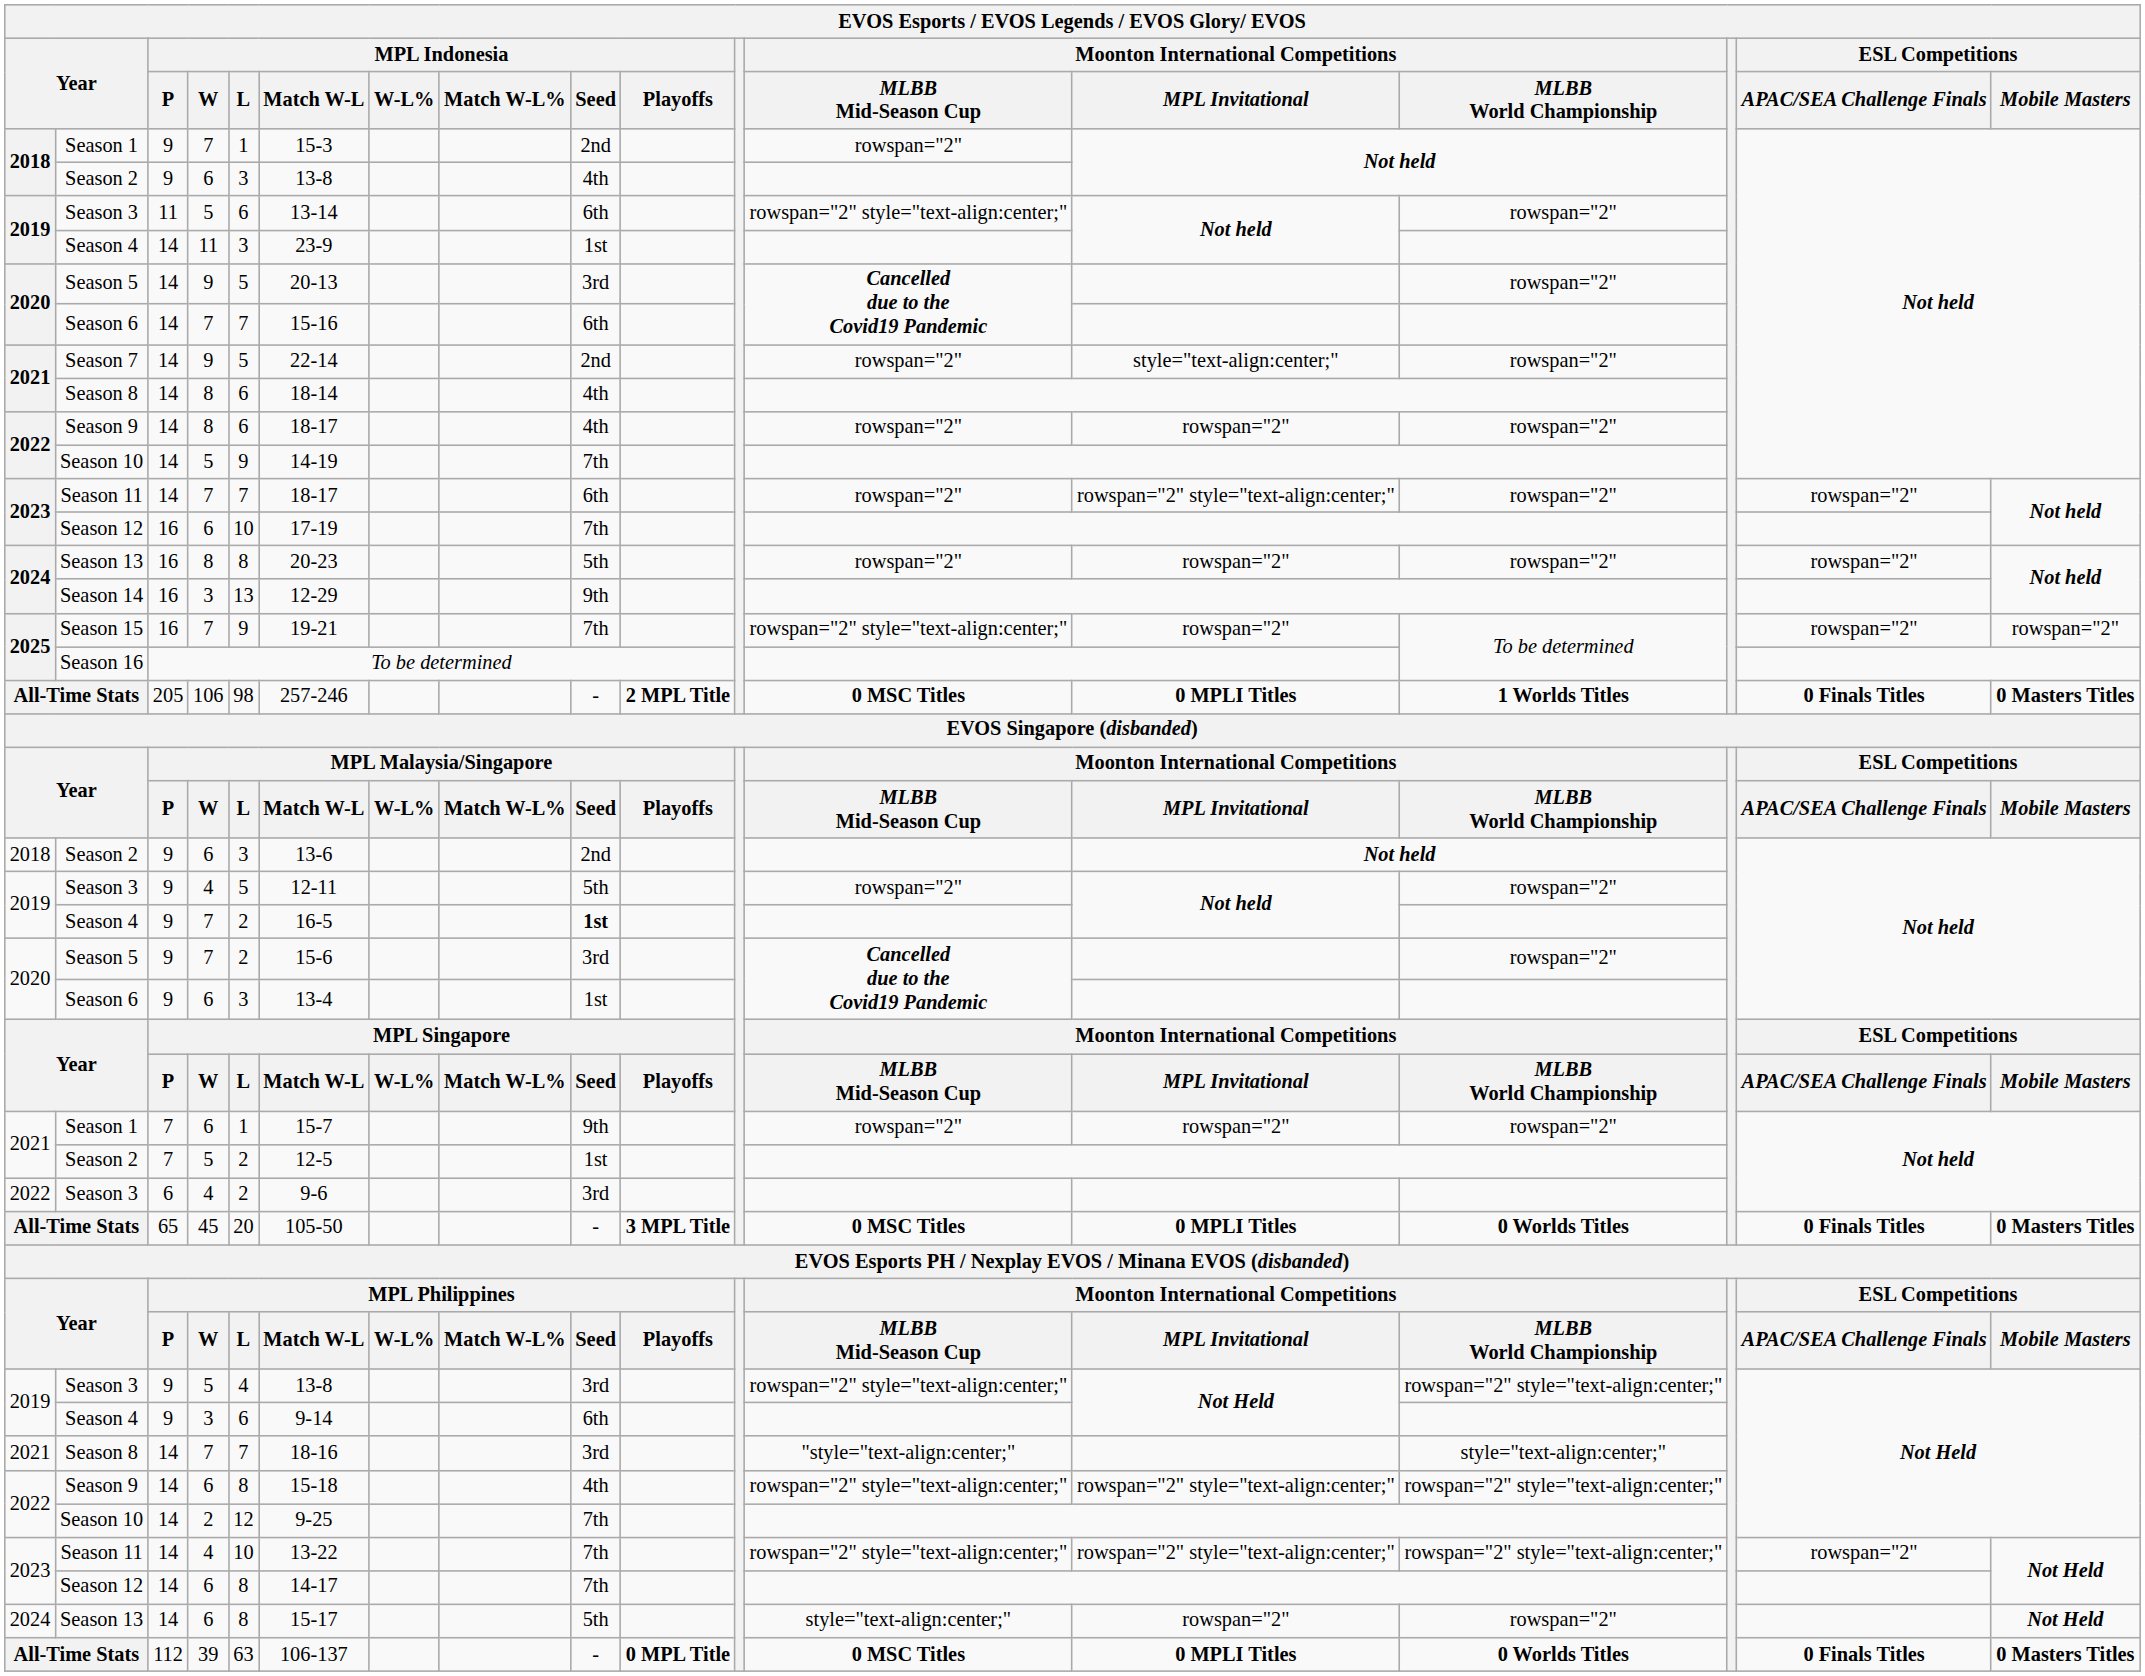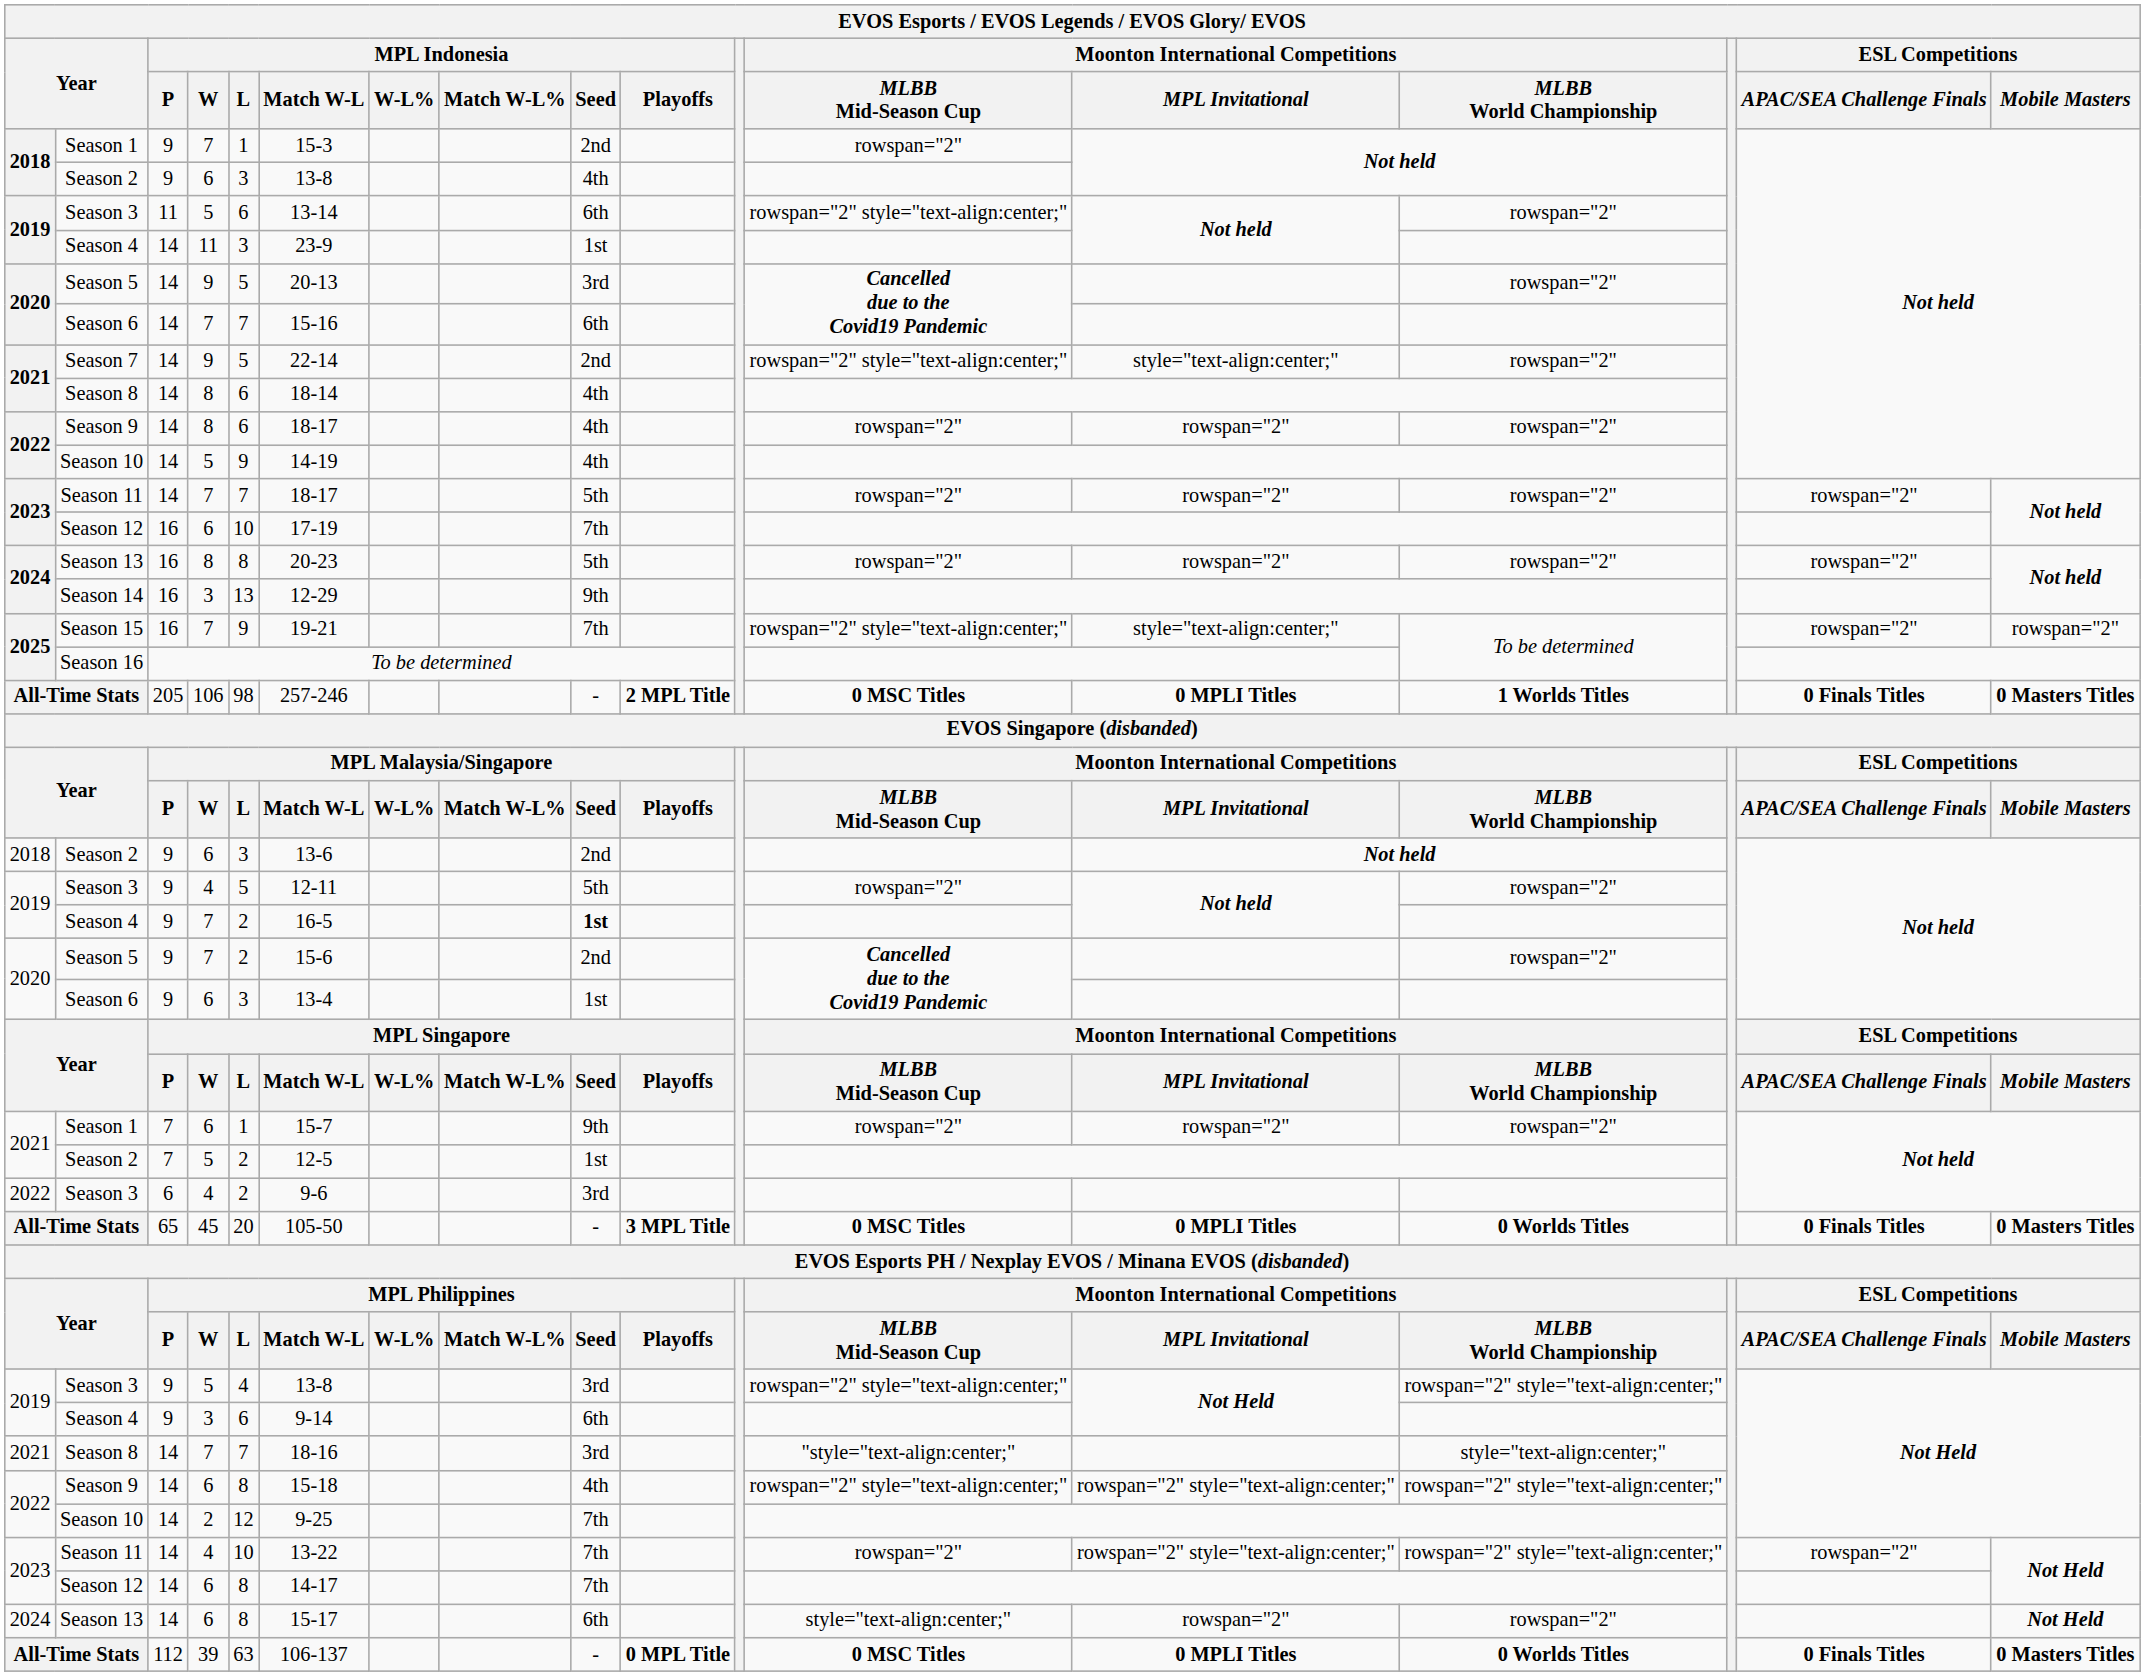(908, 360) rowspan="2" -> (908, 360) rowspan="2" style="text-align:center;"
(596, 461) 7th -> (596, 461) 4th
(596, 495) 6th -> (596, 495) 5th
(1236, 495) rowspan="2" style="text-align:center;" -> (1236, 495) rowspan="2"
(1236, 629) rowspan="2" -> (1236, 629) style="text-align:center;"
(596, 958) 3rd -> (596, 958) 2nd
(908, 1553) rowspan="2" style="text-align:center;" -> (908, 1553) rowspan="2"
(596, 1620) 5th -> (596, 1620) 6th
